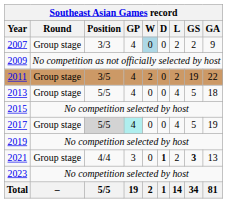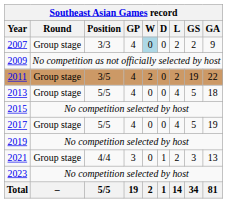(104, 126) lightgrey background -> (104, 126) no background
(133, 126) paleturquoise background -> (133, 126) no background
(164, 158) bold -> (164, 158) normal
(194, 158) bold -> (194, 158) normal
